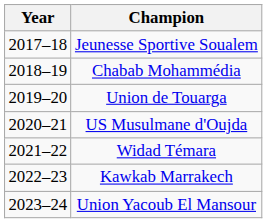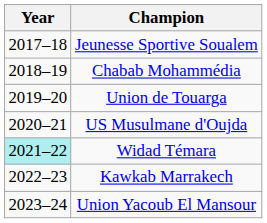(38, 151) no background -> (38, 151) paleturquoise background
